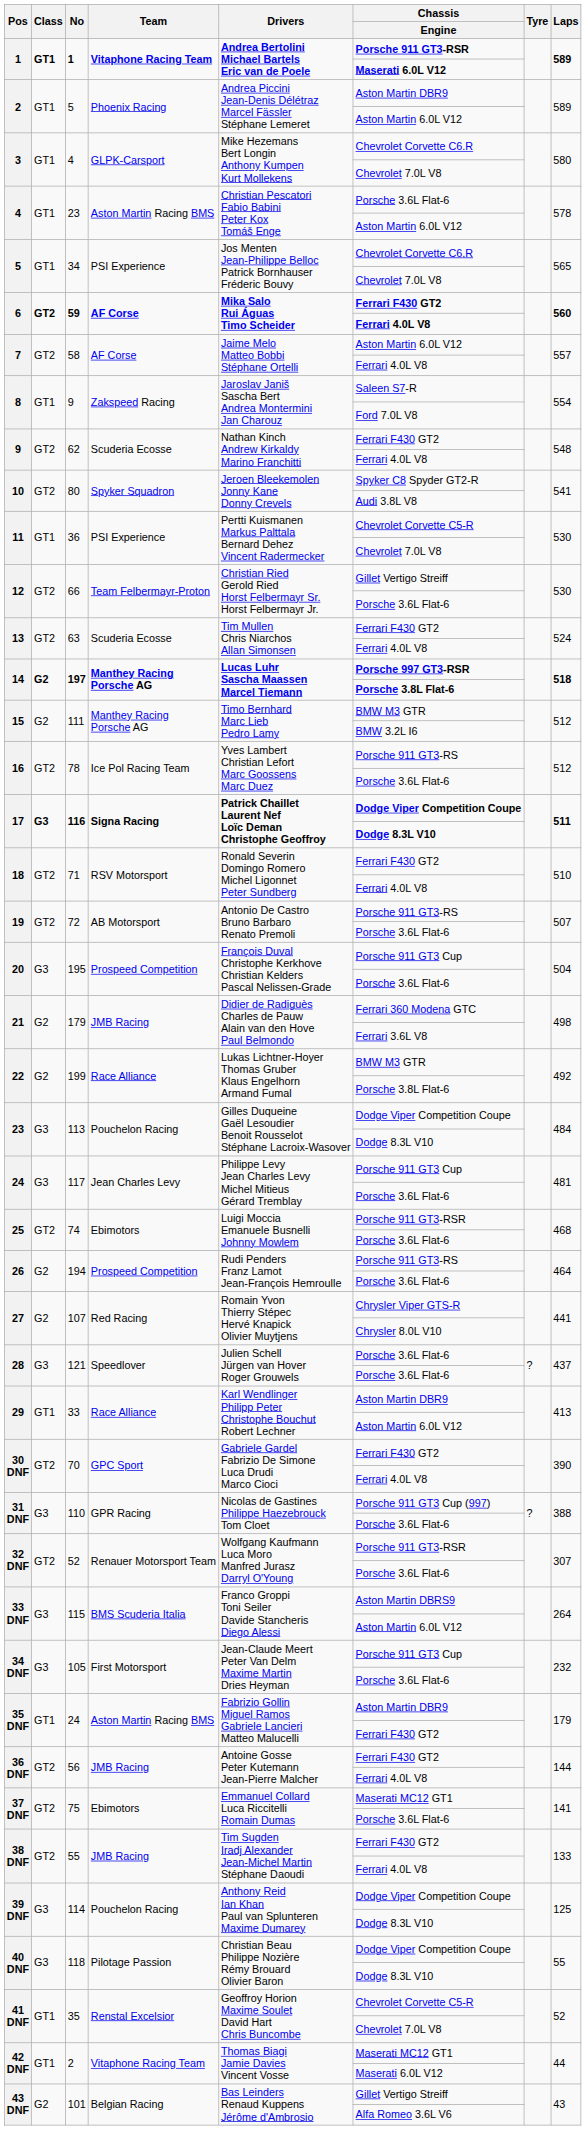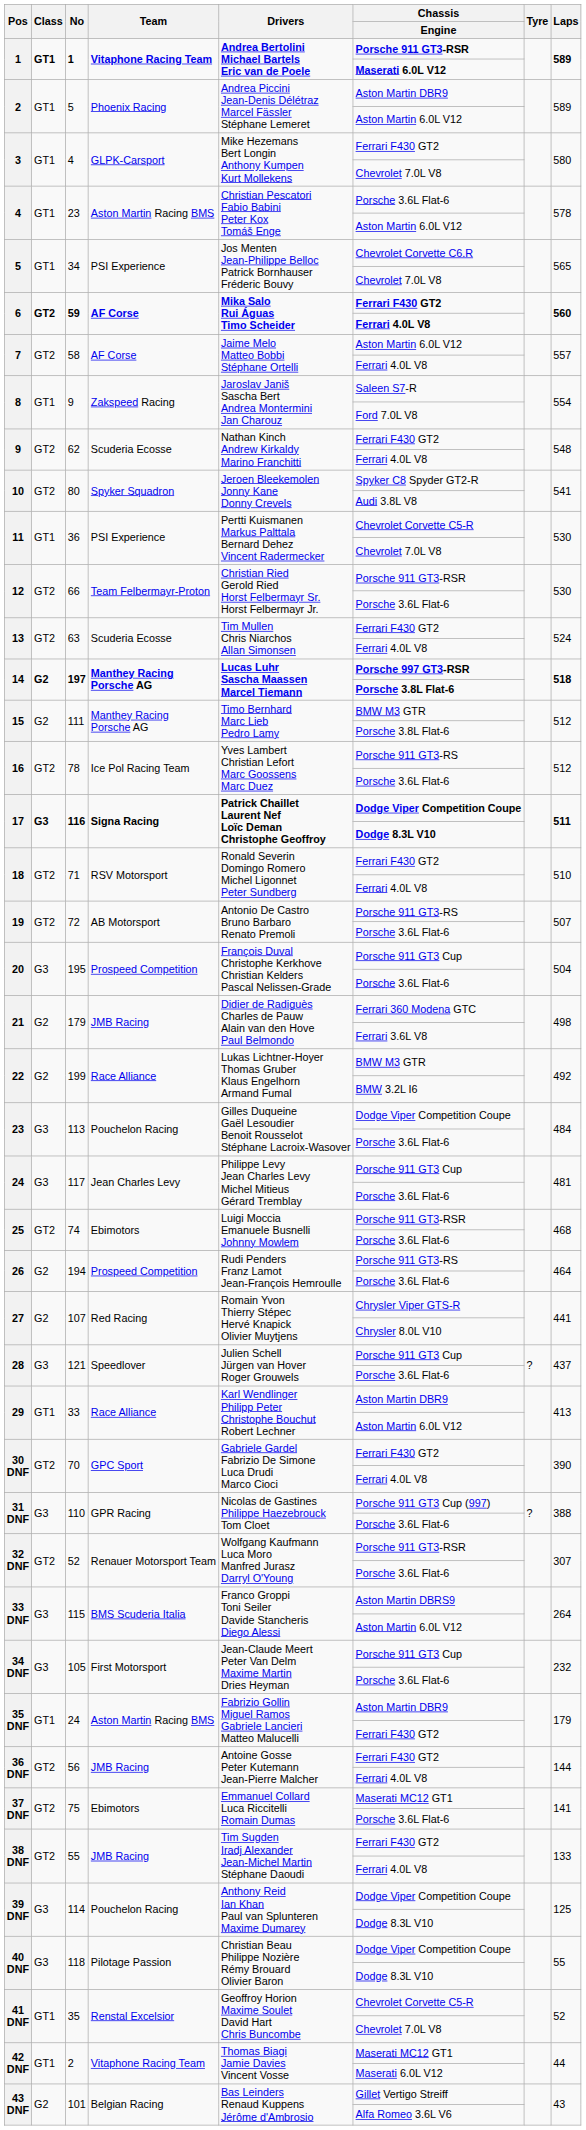(414, 147) Chevrolet Corvette C6.R -> (397, 147) Ferrari F430 GT2
(402, 578) Gillet Vertigo Streiff -> (411, 578) Porsche 911 GT3-RSR
(387, 731) BMW 3.2L I6 -> (402, 731) Porsche 3.8L Flat-6
(402, 1089) Porsche 3.8L Flat-6 -> (387, 1089) BMW 3.2L I6
(394, 1143) Dodge 8.3L V10 -> (402, 1143) Porsche 3.6L Flat-6
(402, 1355) Porsche 3.6L Flat-6 -> (409, 1355) Porsche 911 GT3 Cup
